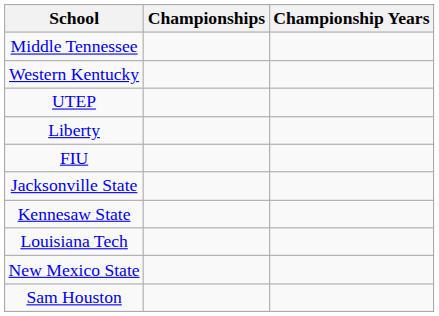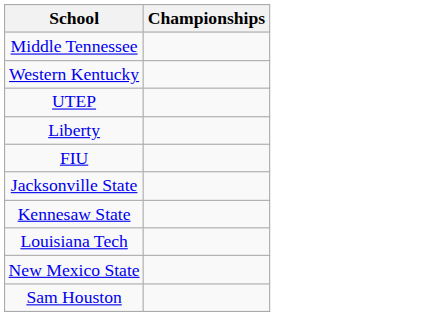- column: (351, 18)
